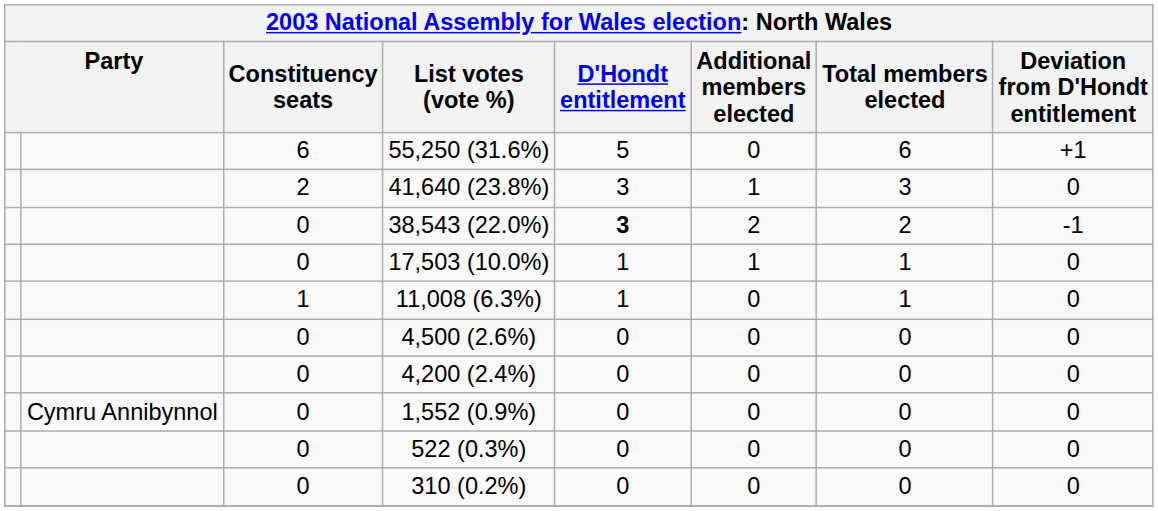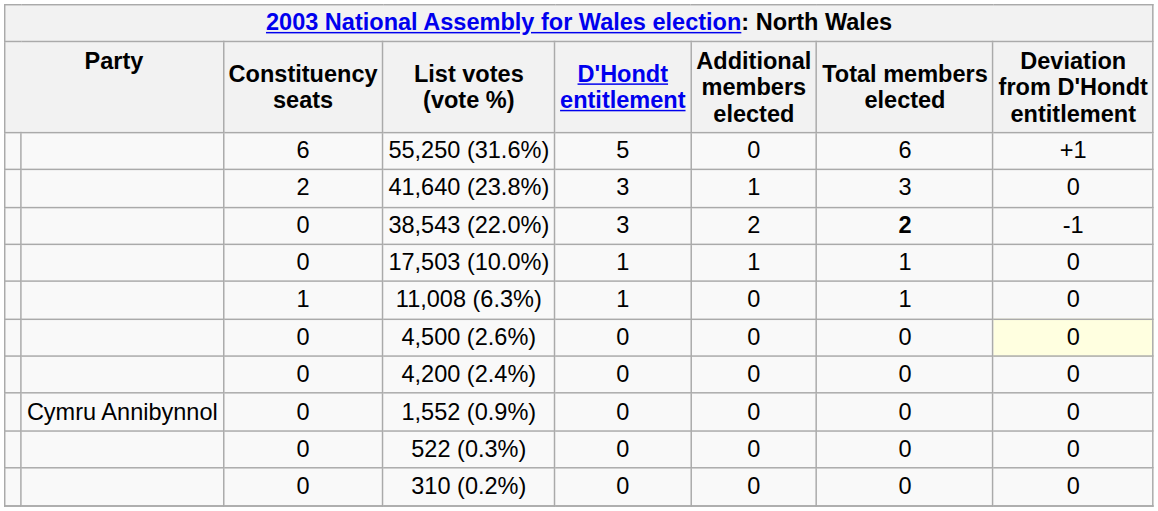(623, 225) bold -> (623, 225) normal
(905, 225) normal -> (905, 225) bold
(1073, 337) no background -> (1073, 337) lightyellow background
